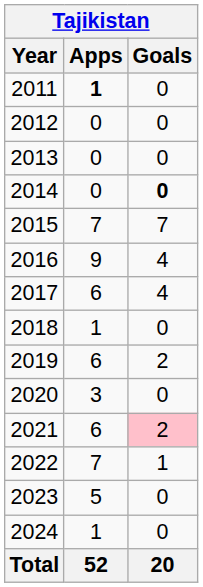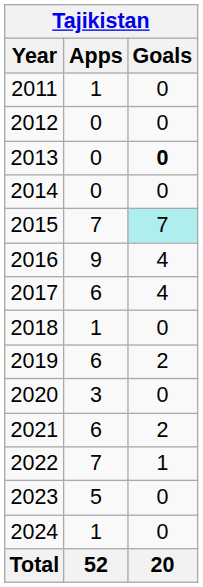(96, 89) bold -> (96, 89) normal
(162, 157) normal -> (162, 157) bold
(162, 191) bold -> (162, 191) normal
(162, 225) no background -> (162, 225) paleturquoise background
(162, 429) pink background -> (162, 429) no background
